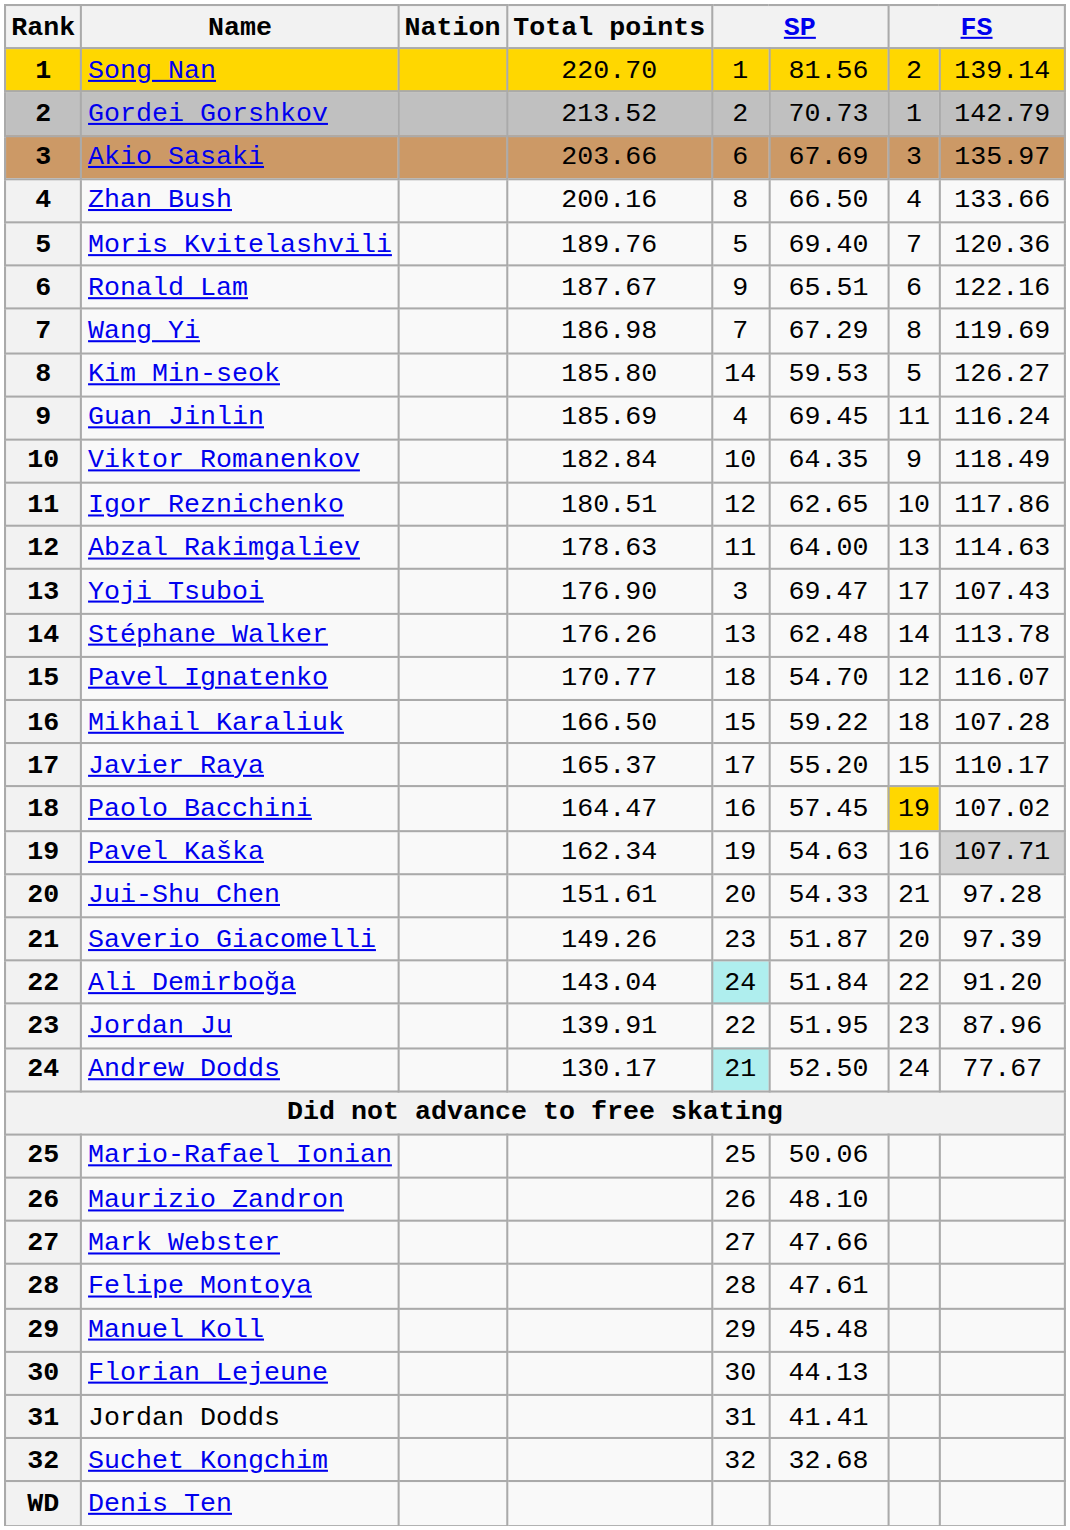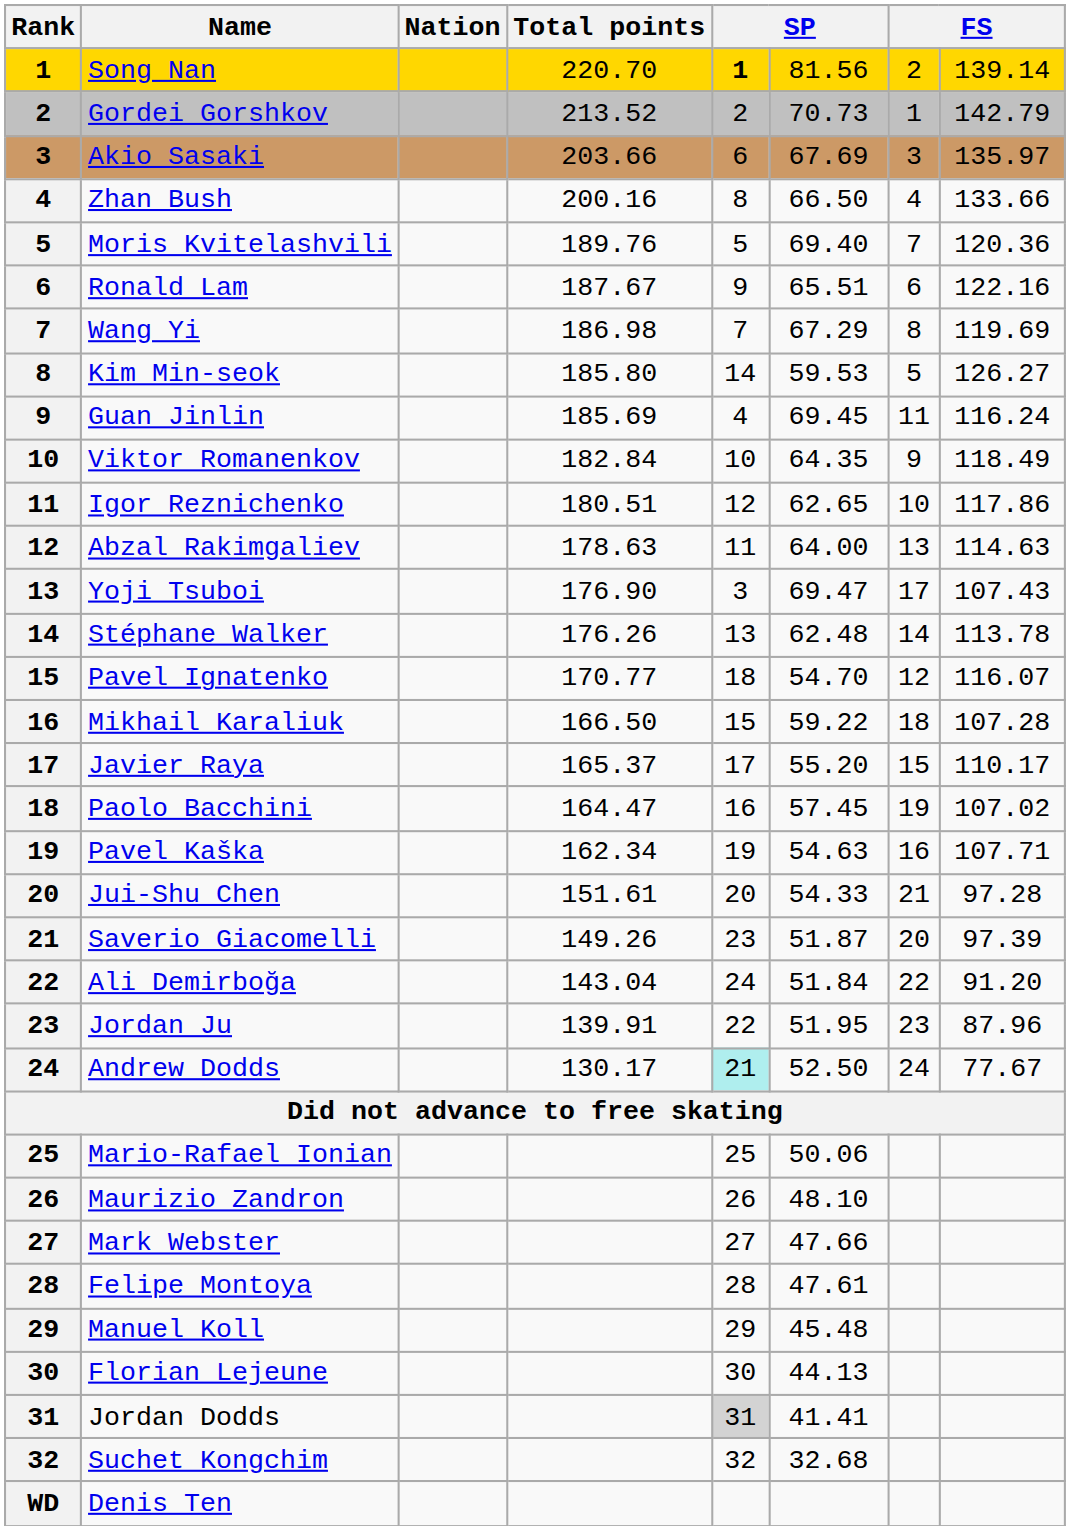(740, 70) normal -> (740, 70) bold
(914, 809) gold background -> (914, 809) no background
(1002, 852) lightgrey background -> (1002, 852) no background
(740, 982) paleturquoise background -> (740, 982) no background
(740, 1417) no background -> (740, 1417) lightgrey background
